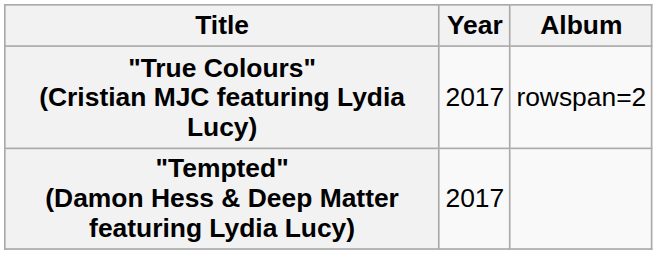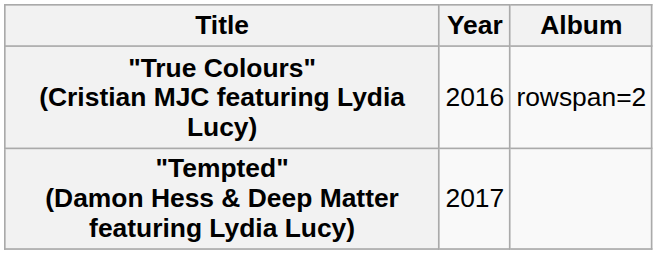(475, 97) 2017 -> (475, 97) 2016
